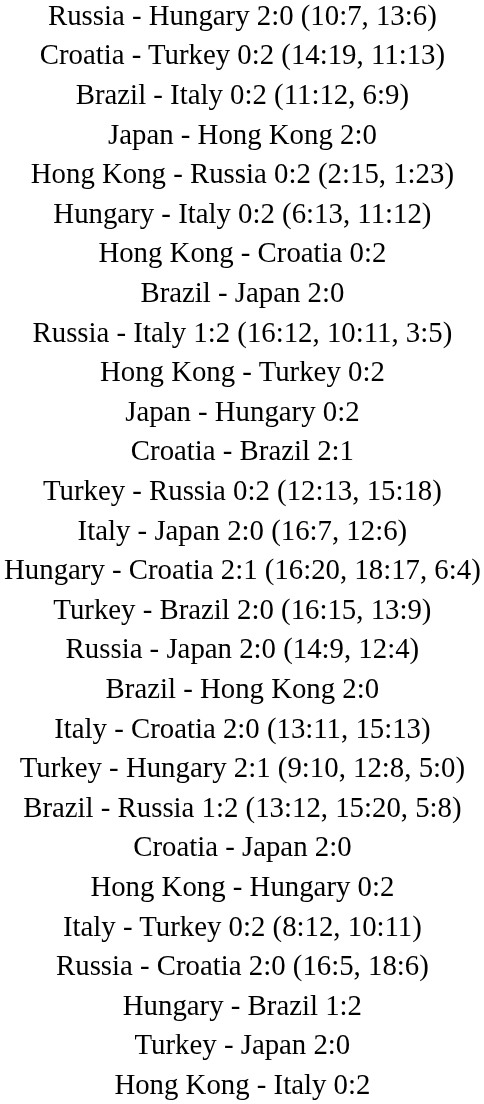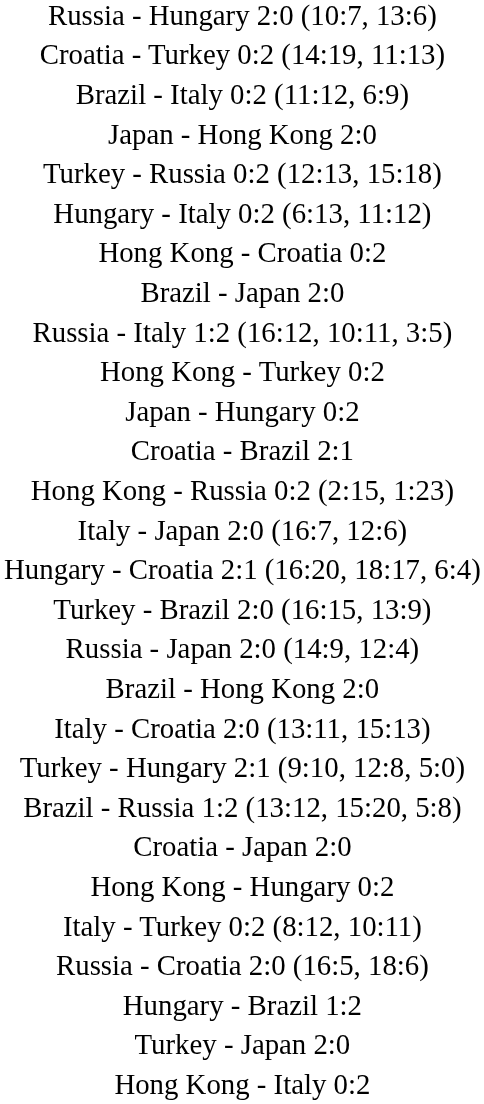(242, 173) Hong Kong - Russia 0:2 (2:15, 1:23) -> (242, 173) Turkey - Russia 0:2 (12:13, 15:18)
(242, 490) Turkey - Russia 0:2 (12:13, 15:18) -> (242, 490) Hong Kong - Russia 0:2 (2:15, 1:23)
